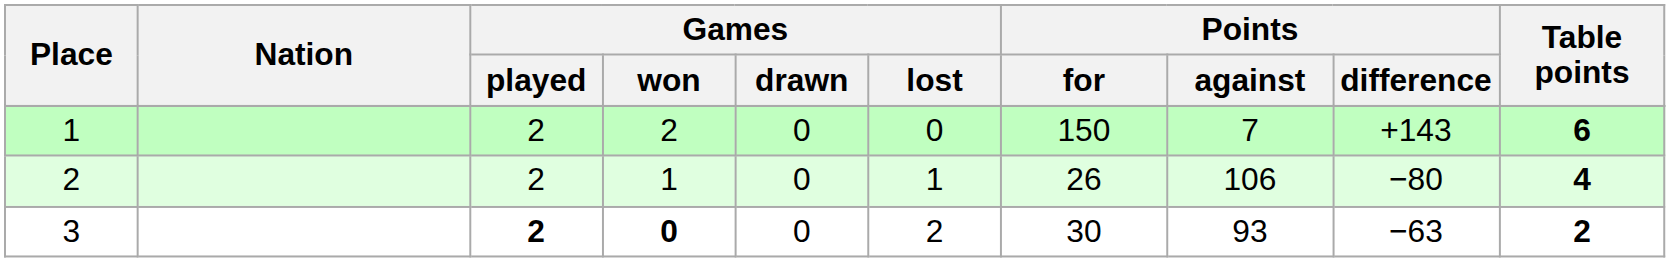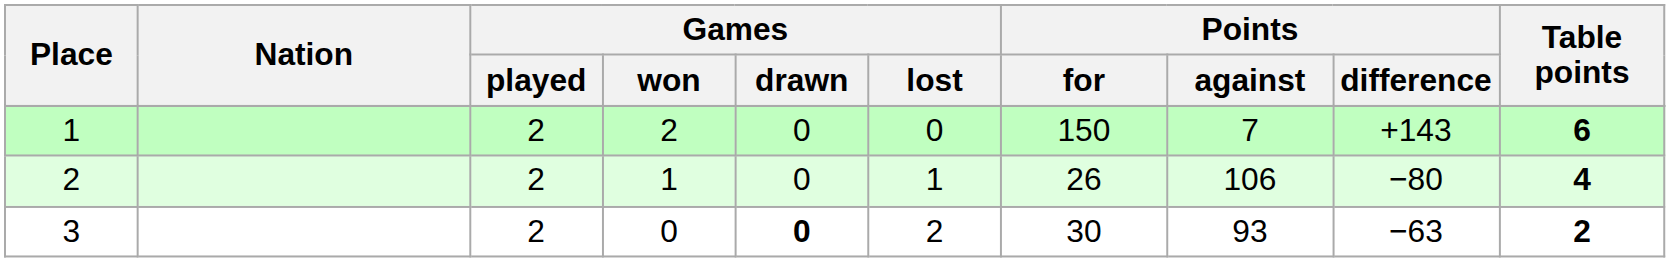(536, 230) bold -> (536, 230) normal
(669, 230) bold -> (669, 230) normal
(802, 230) normal -> (802, 230) bold
